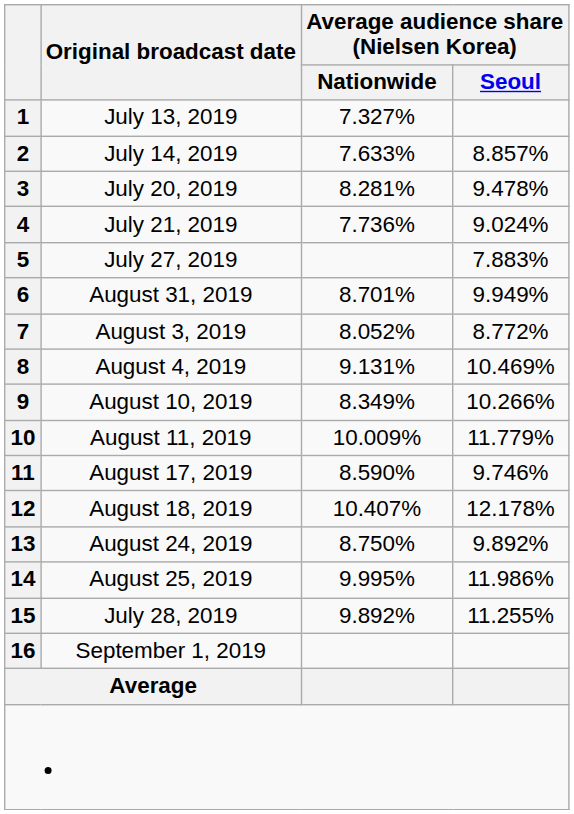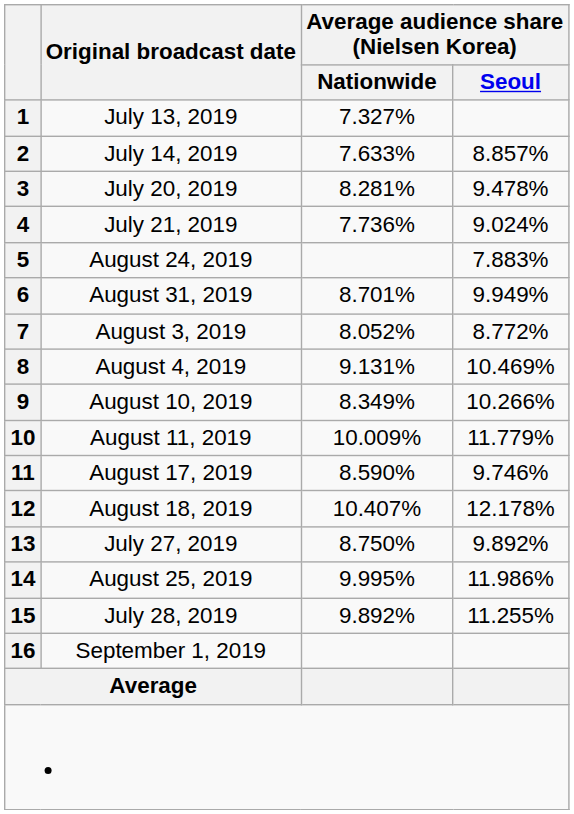(171, 259) July 27, 2019 -> (171, 259) August 24, 2019
(171, 544) August 24, 2019 -> (171, 544) July 27, 2019
